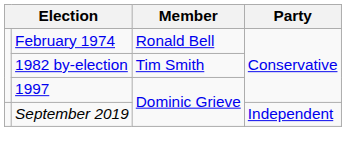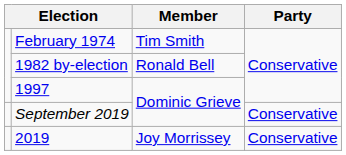(175, 41) Ronald Bell -> (170, 41) Tim Smith
(170, 65) Tim Smith -> (175, 65) Ronald Bell
(291, 114) Independent -> (293, 114) Conservative
+ row: (32, 138)
